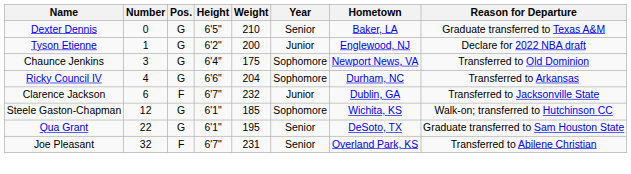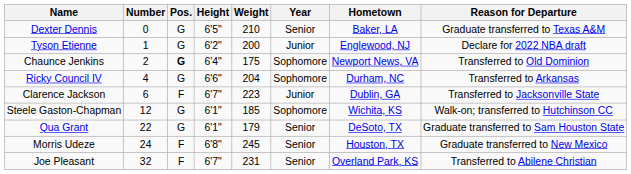(146, 62) 3 -> (146, 62) 2
(181, 62) normal -> (181, 62) bold
(251, 95) 232 -> (251, 95) 223
(251, 128) 195 -> (251, 128) 179
+ row: (64, 144)
